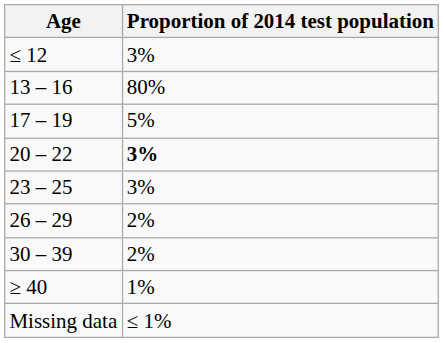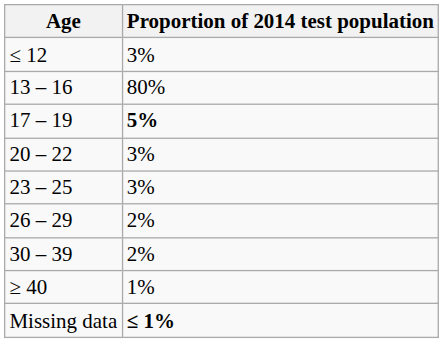(141, 120) normal -> (143, 120) bold
(143, 154) bold -> (141, 154) normal
(149, 320) normal -> (151, 320) bold
